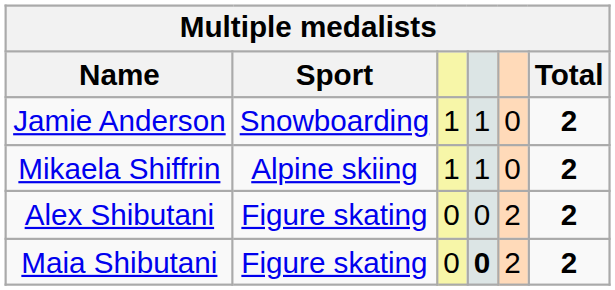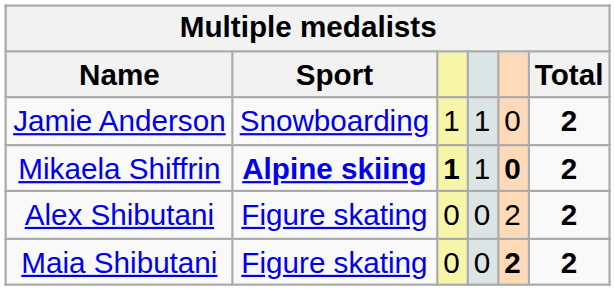(334, 168) normal -> (334, 168) bold
(451, 168) normal -> (451, 168) bold
(513, 168) normal -> (513, 168) bold
(482, 262) bold -> (482, 262) normal
(513, 262) normal -> (513, 262) bold
